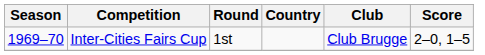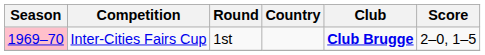(36, 38) no background -> (36, 38) pink background
(367, 38) normal -> (370, 38) bold
